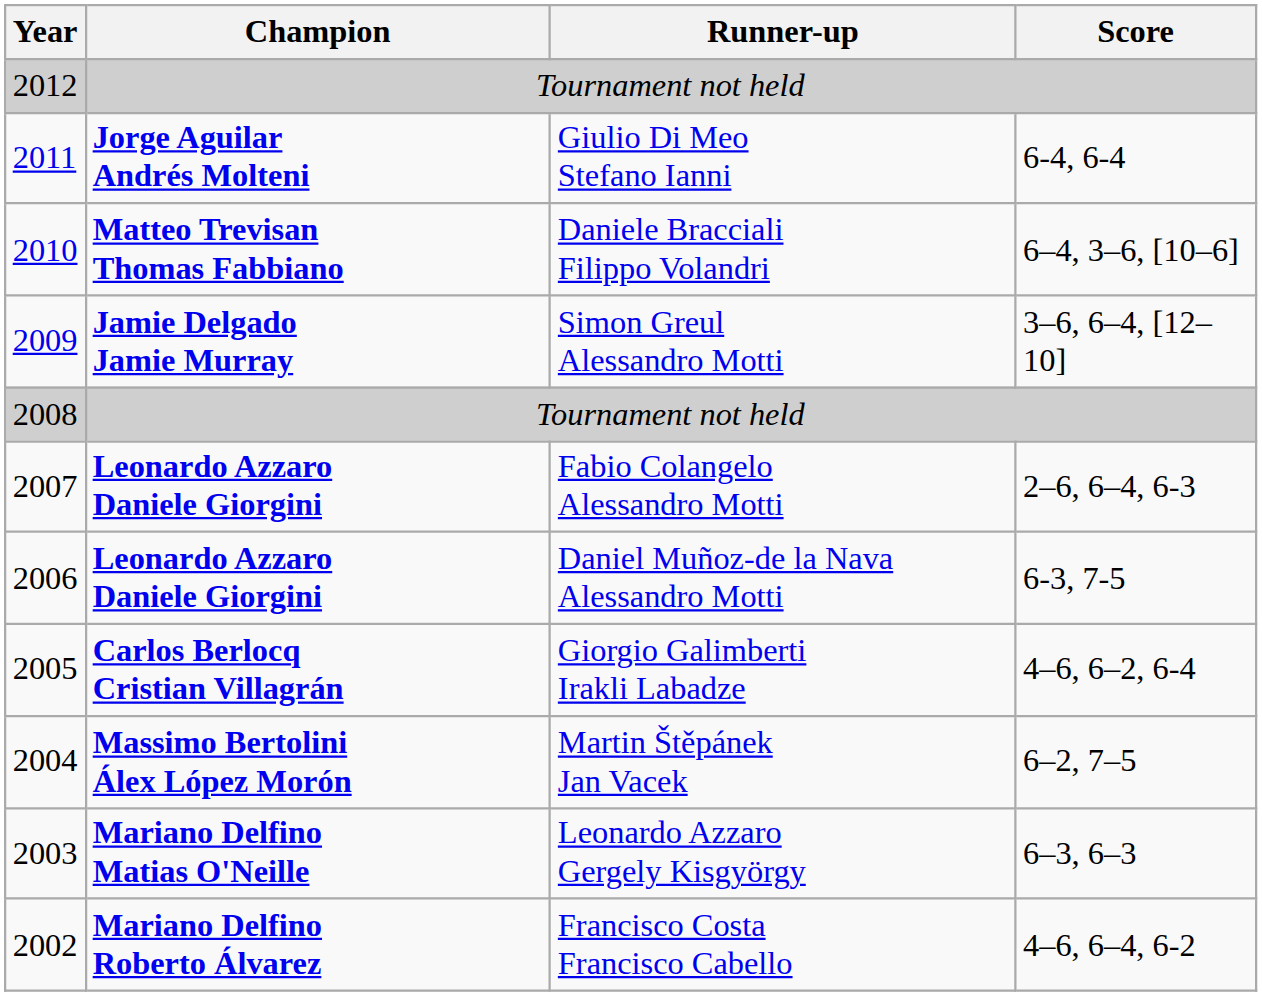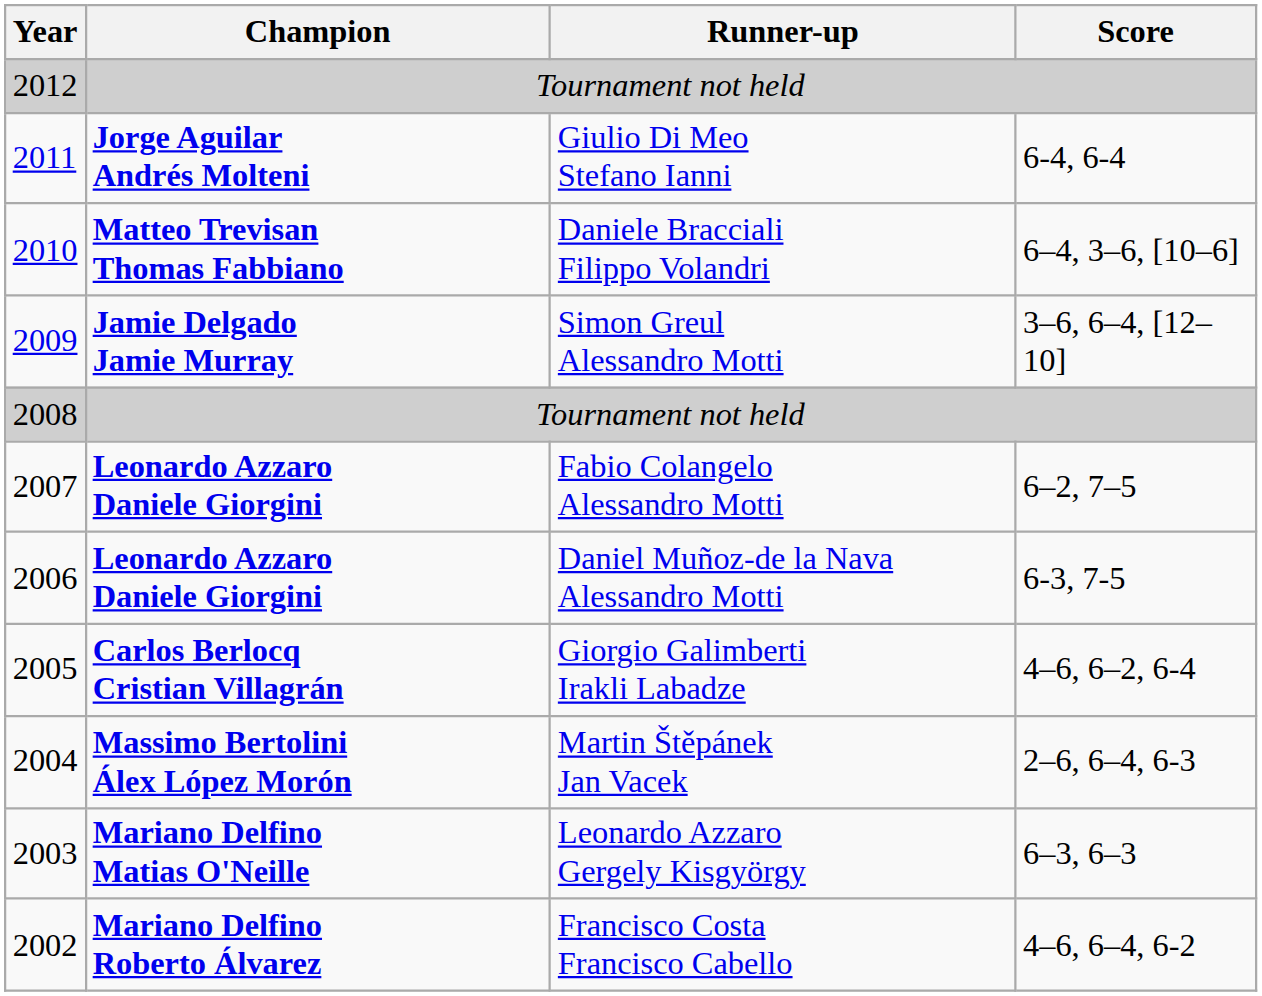(1109, 486) 2–6, 6–4, 6-3 -> (1080, 486) 6–2, 7–5
(1080, 761) 6–2, 7–5 -> (1109, 761) 2–6, 6–4, 6-3
